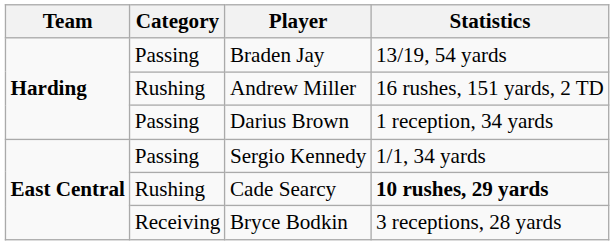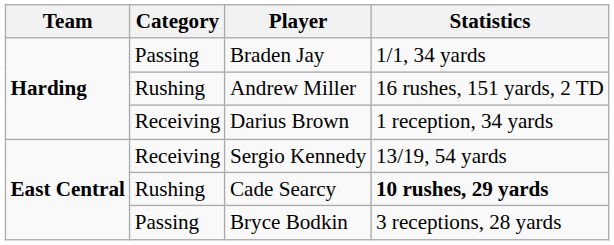(441, 54) 13/19, 54 yards -> (431, 54) 1/1, 34 yards
(167, 121) Passing -> (177, 121) Receiving
(167, 155) Passing -> (177, 155) Receiving
(431, 155) 1/1, 34 yards -> (441, 155) 13/19, 54 yards
(177, 222) Receiving -> (167, 222) Passing
